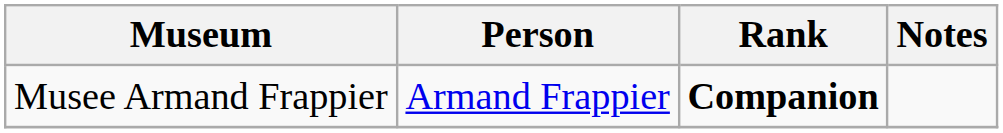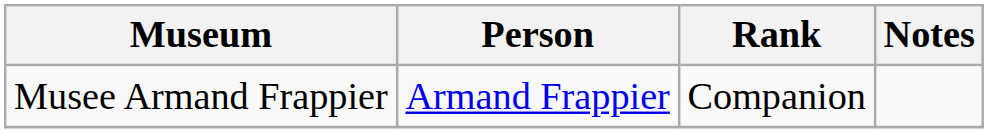(783, 95) bold -> (777, 95) normal
